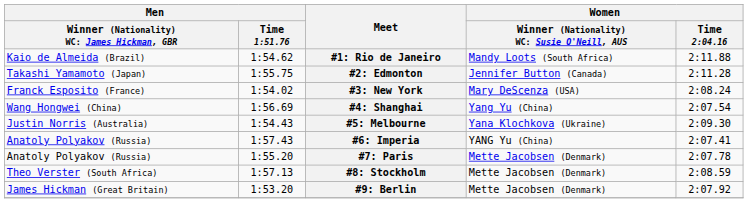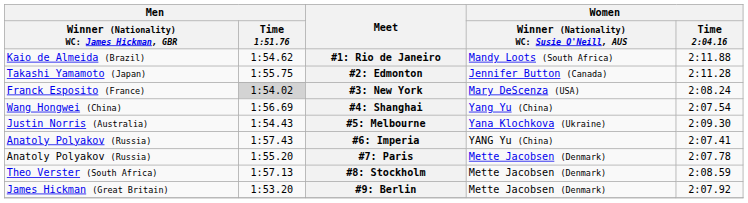(272, 90) no background -> (272, 90) lightgrey background
